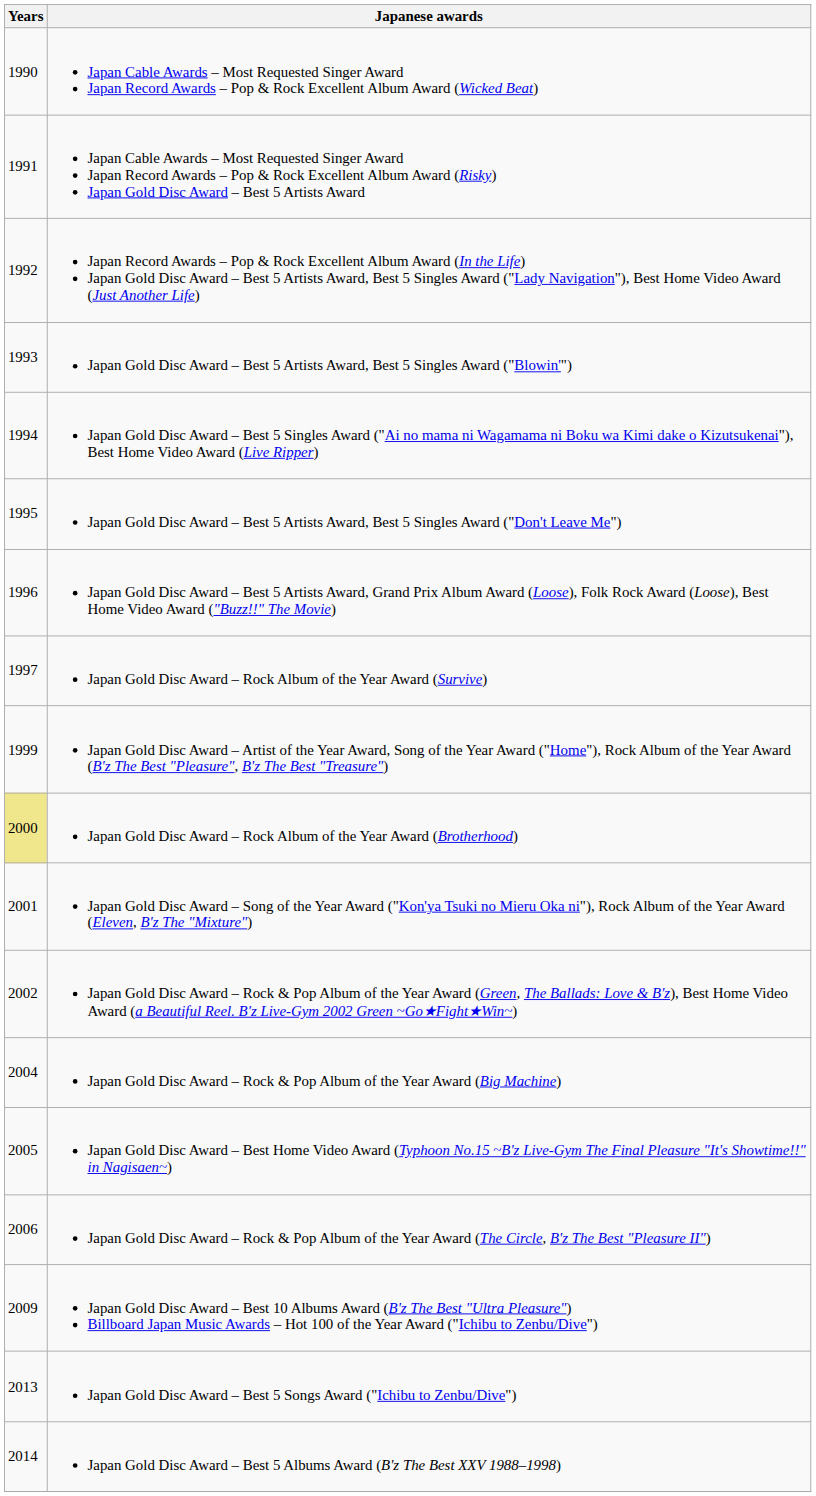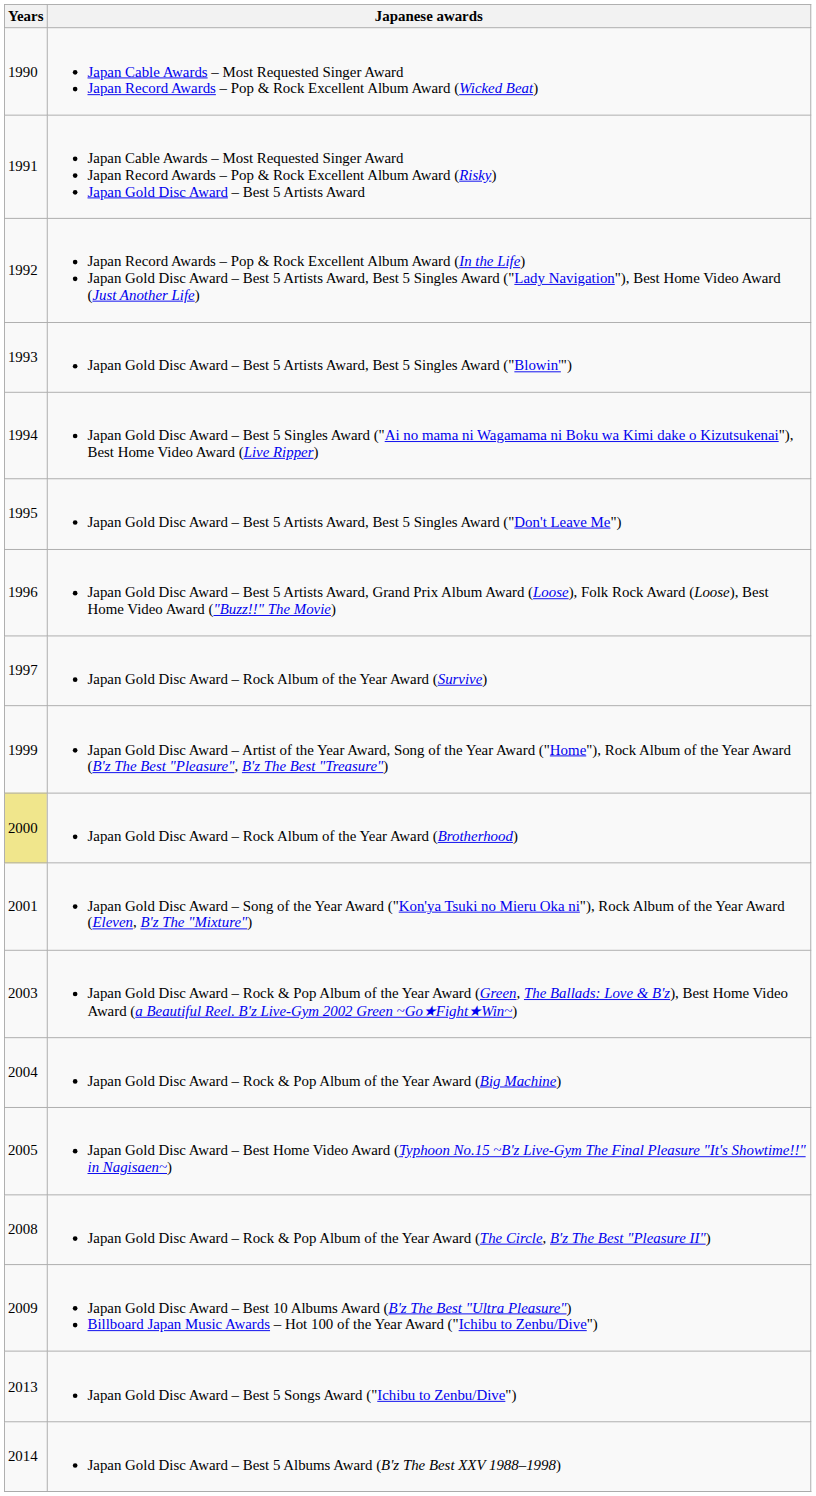(23, 993) 2002 -> (23, 993) 2003
(23, 1229) 2006 -> (23, 1229) 2008
